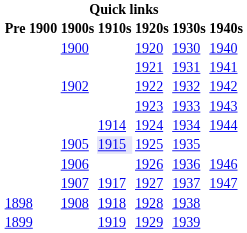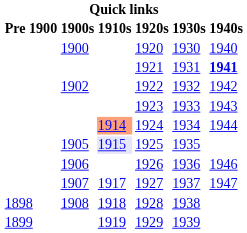(223, 67) normal -> (223, 67) bold
(112, 125) no background -> (112, 125) lightsalmon background
